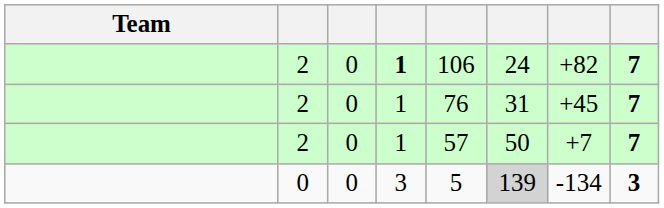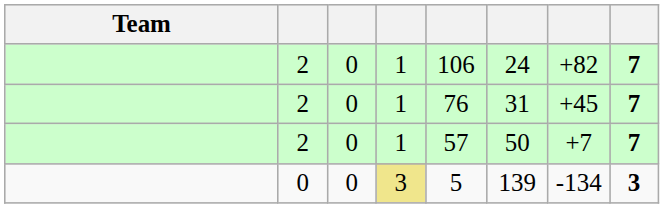(401, 63) bold -> (401, 63) normal
(401, 182) no background -> (401, 182) khaki background
(517, 182) lightgrey background -> (517, 182) no background
